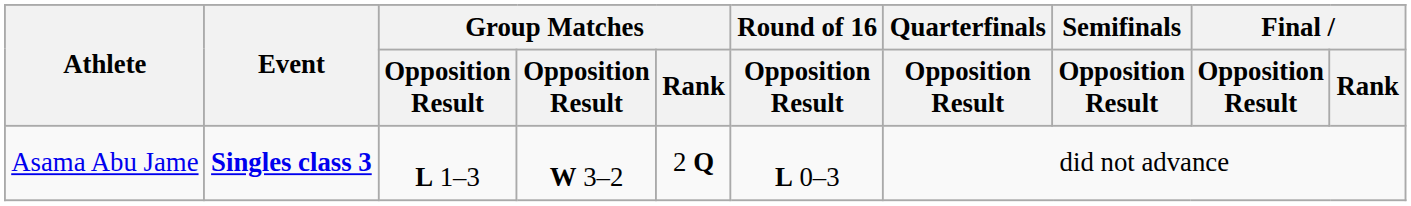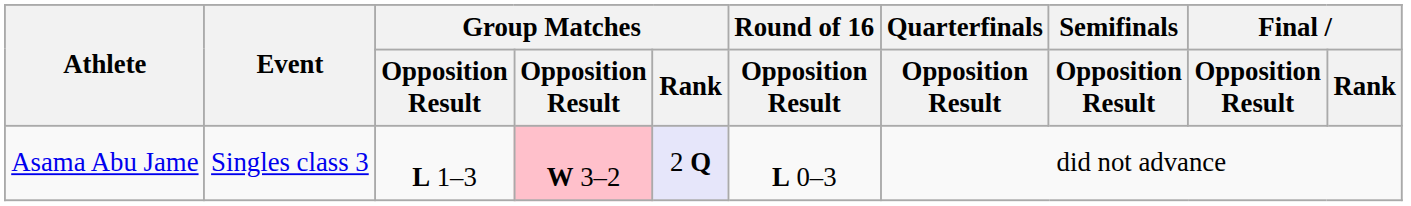(291, 162) bold -> (290, 162) normal
(587, 178) no background -> (584, 178) pink background
(694, 162) no background -> (691, 162) lavender background
